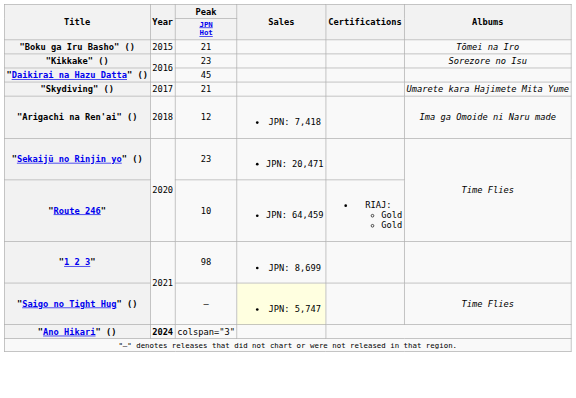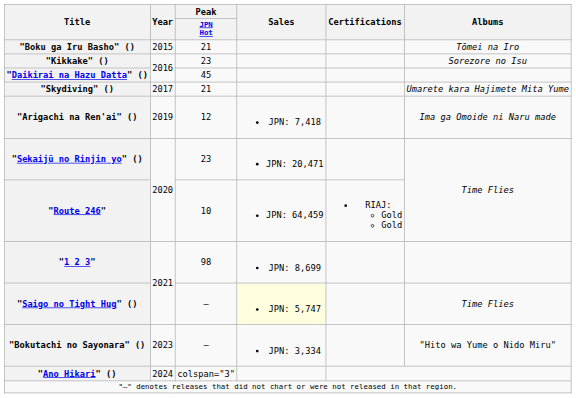(163, 117) 2018 -> (163, 117) 2019
+ row: (77, 346)
(163, 332) bold -> (163, 374) normal
